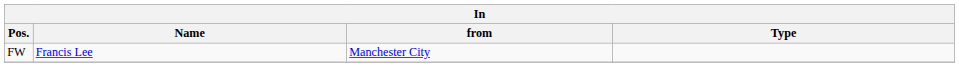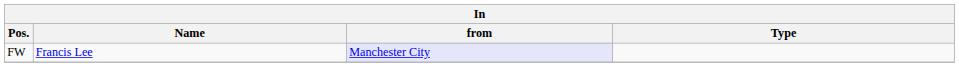(390, 52) no background -> (390, 52) lavender background
